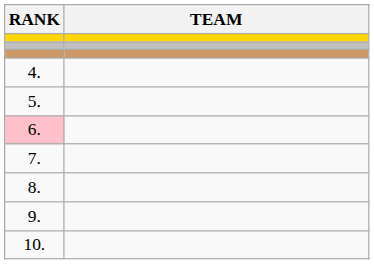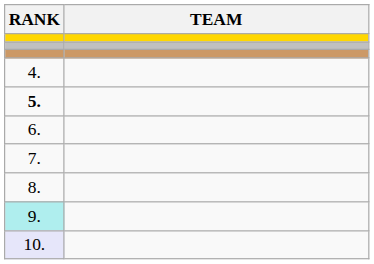(34, 101) normal -> (34, 101) bold
(34, 129) pink background -> (34, 129) no background
(34, 216) no background -> (34, 216) paleturquoise background
(34, 244) no background -> (34, 244) lavender background
